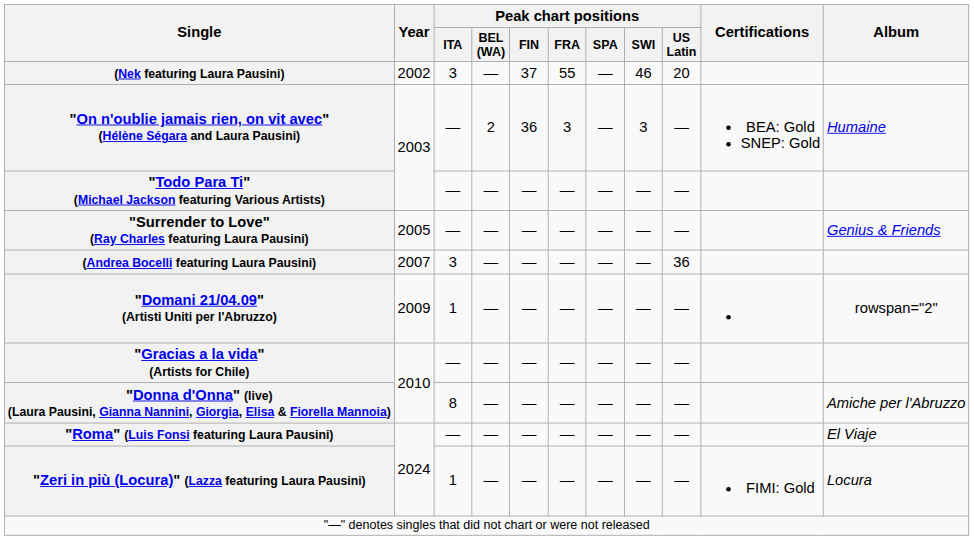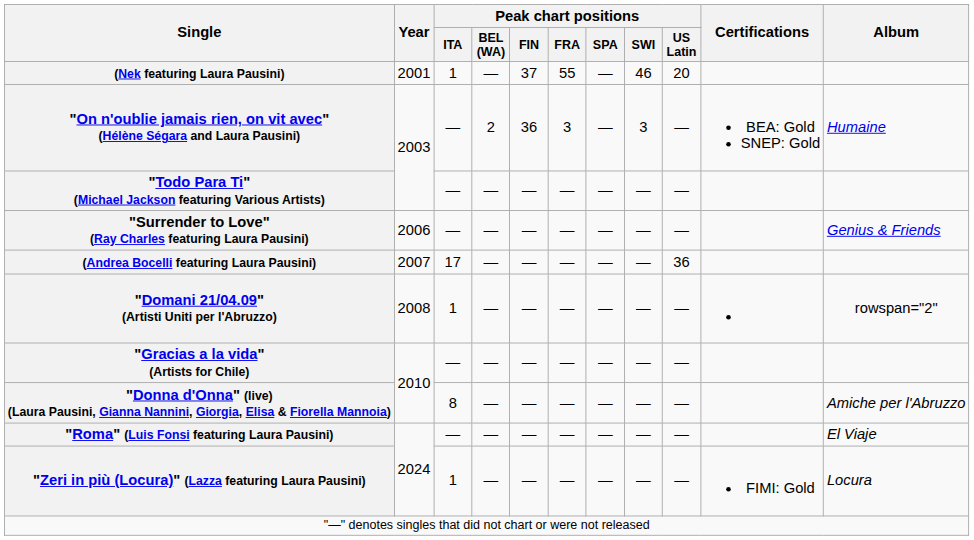(414, 73) 2002 -> (414, 73) 2001
(453, 73) 3 -> (453, 73) 1
(414, 230) 2005 -> (414, 230) 2006
(453, 262) 3 -> (453, 262) 17
(414, 308) 2009 -> (414, 308) 2008
